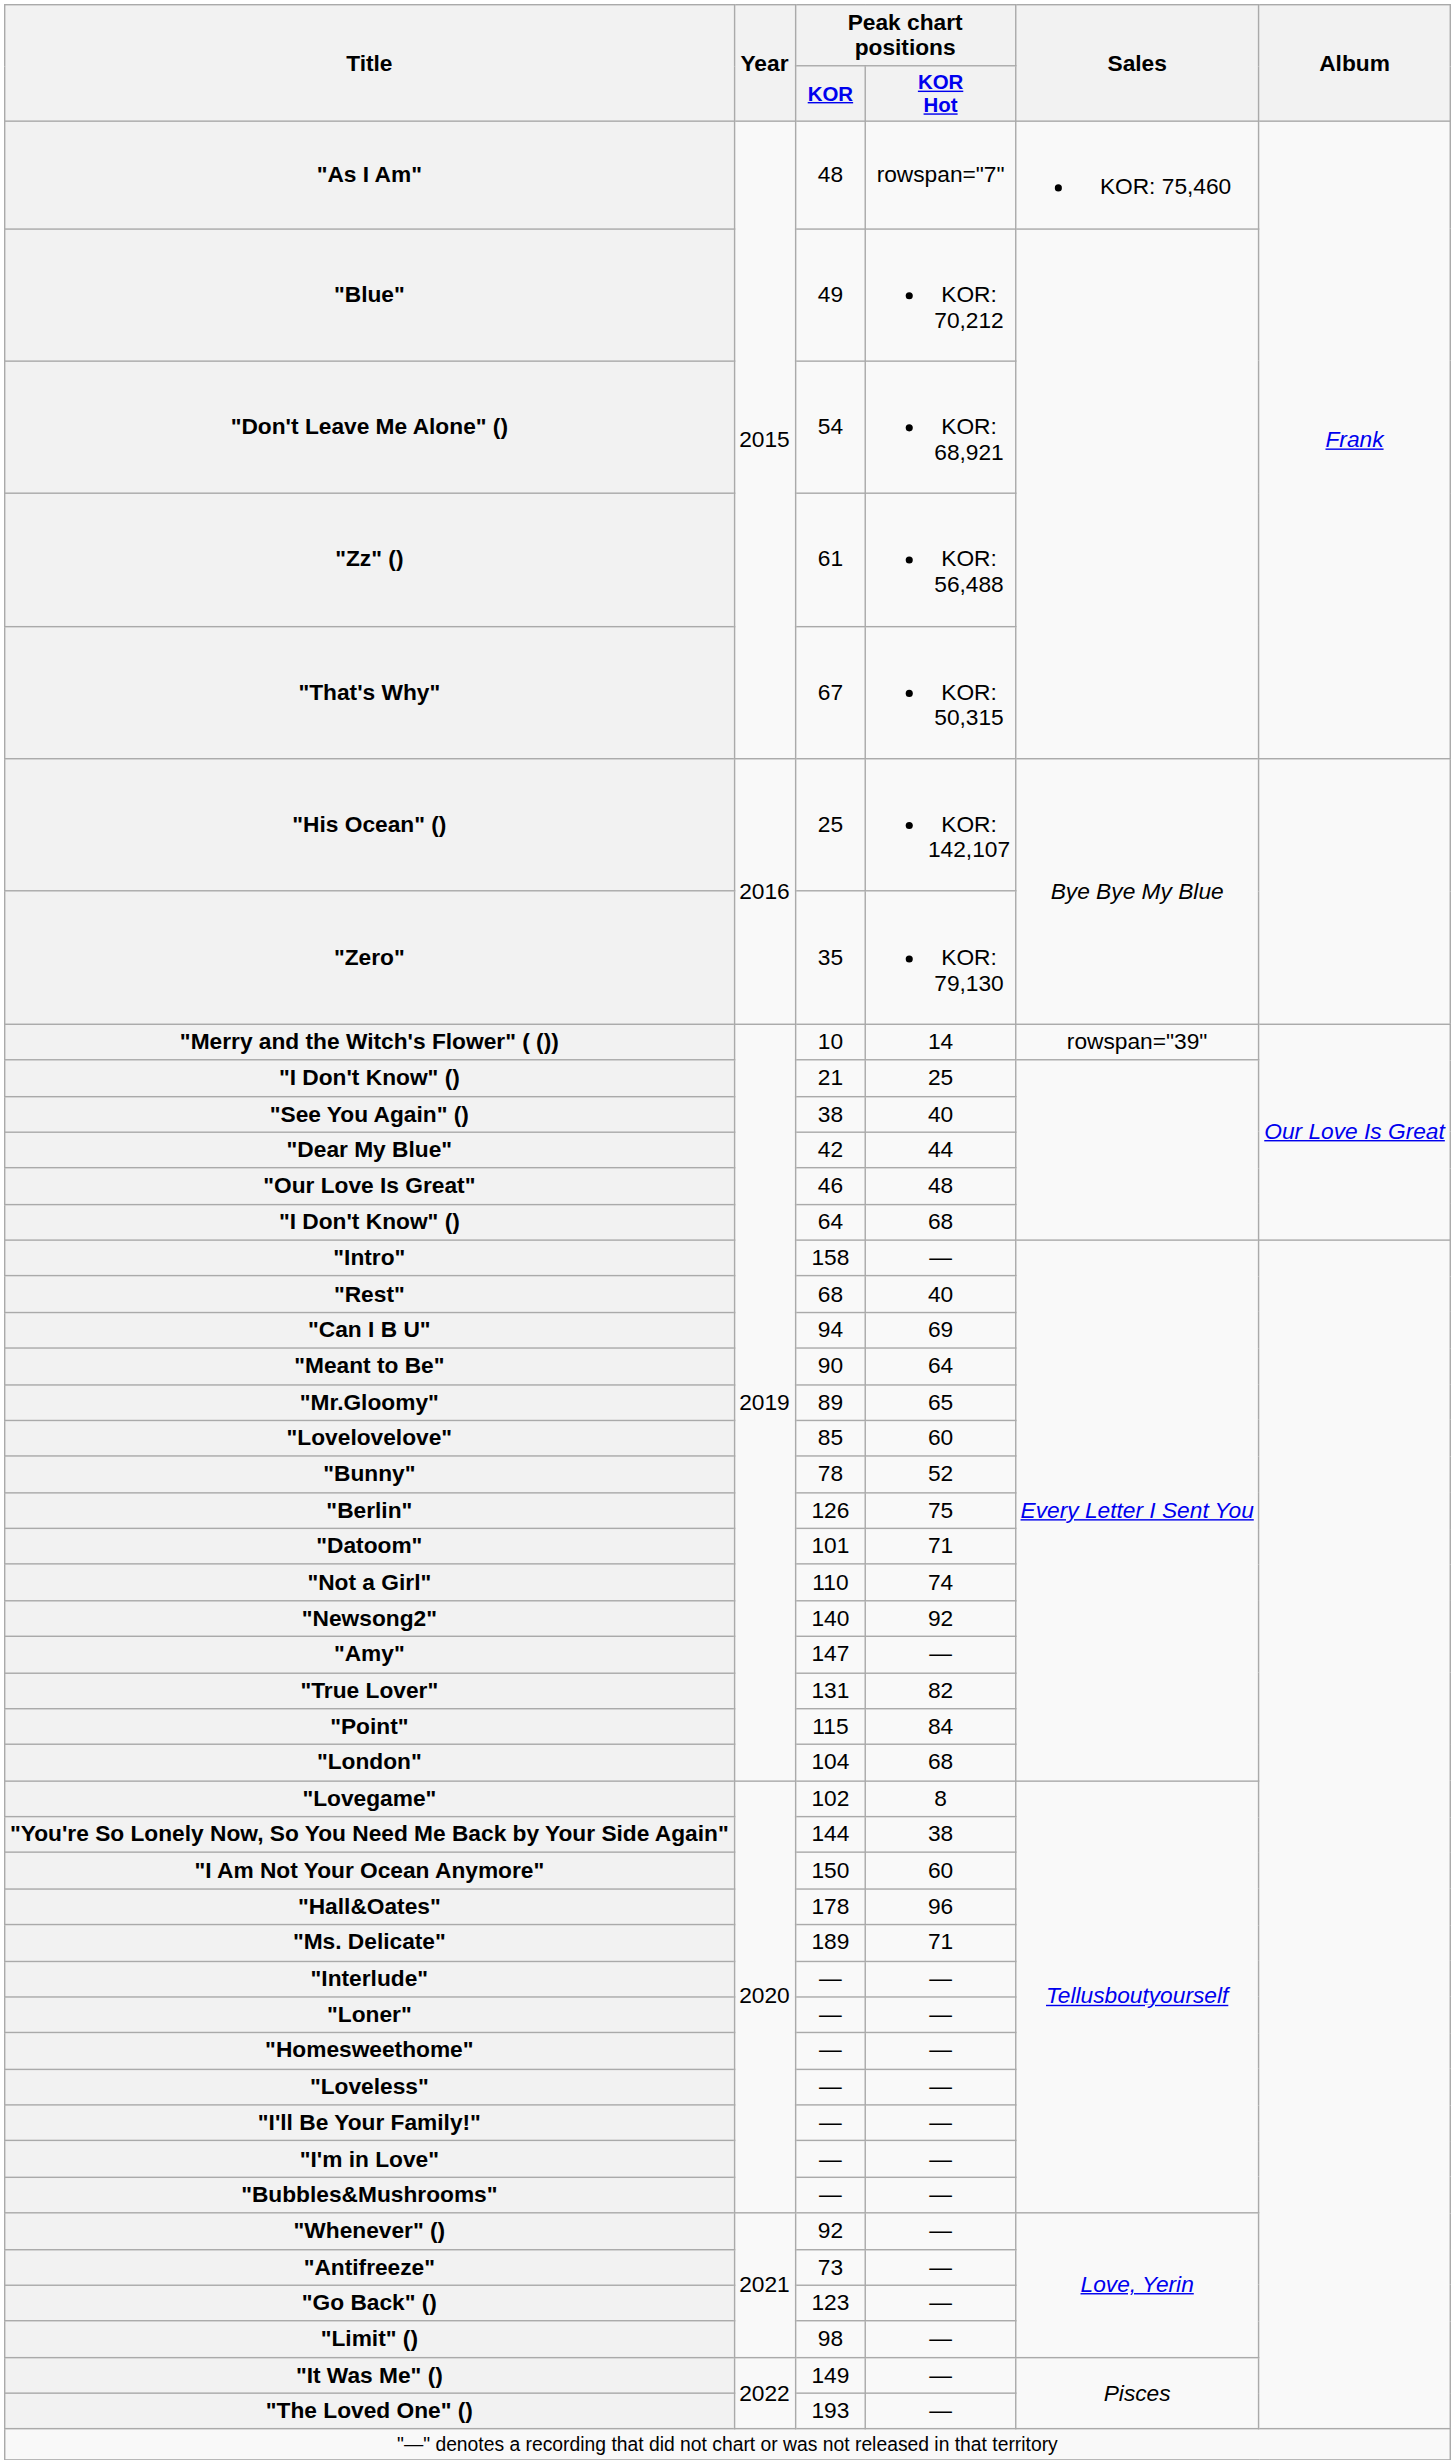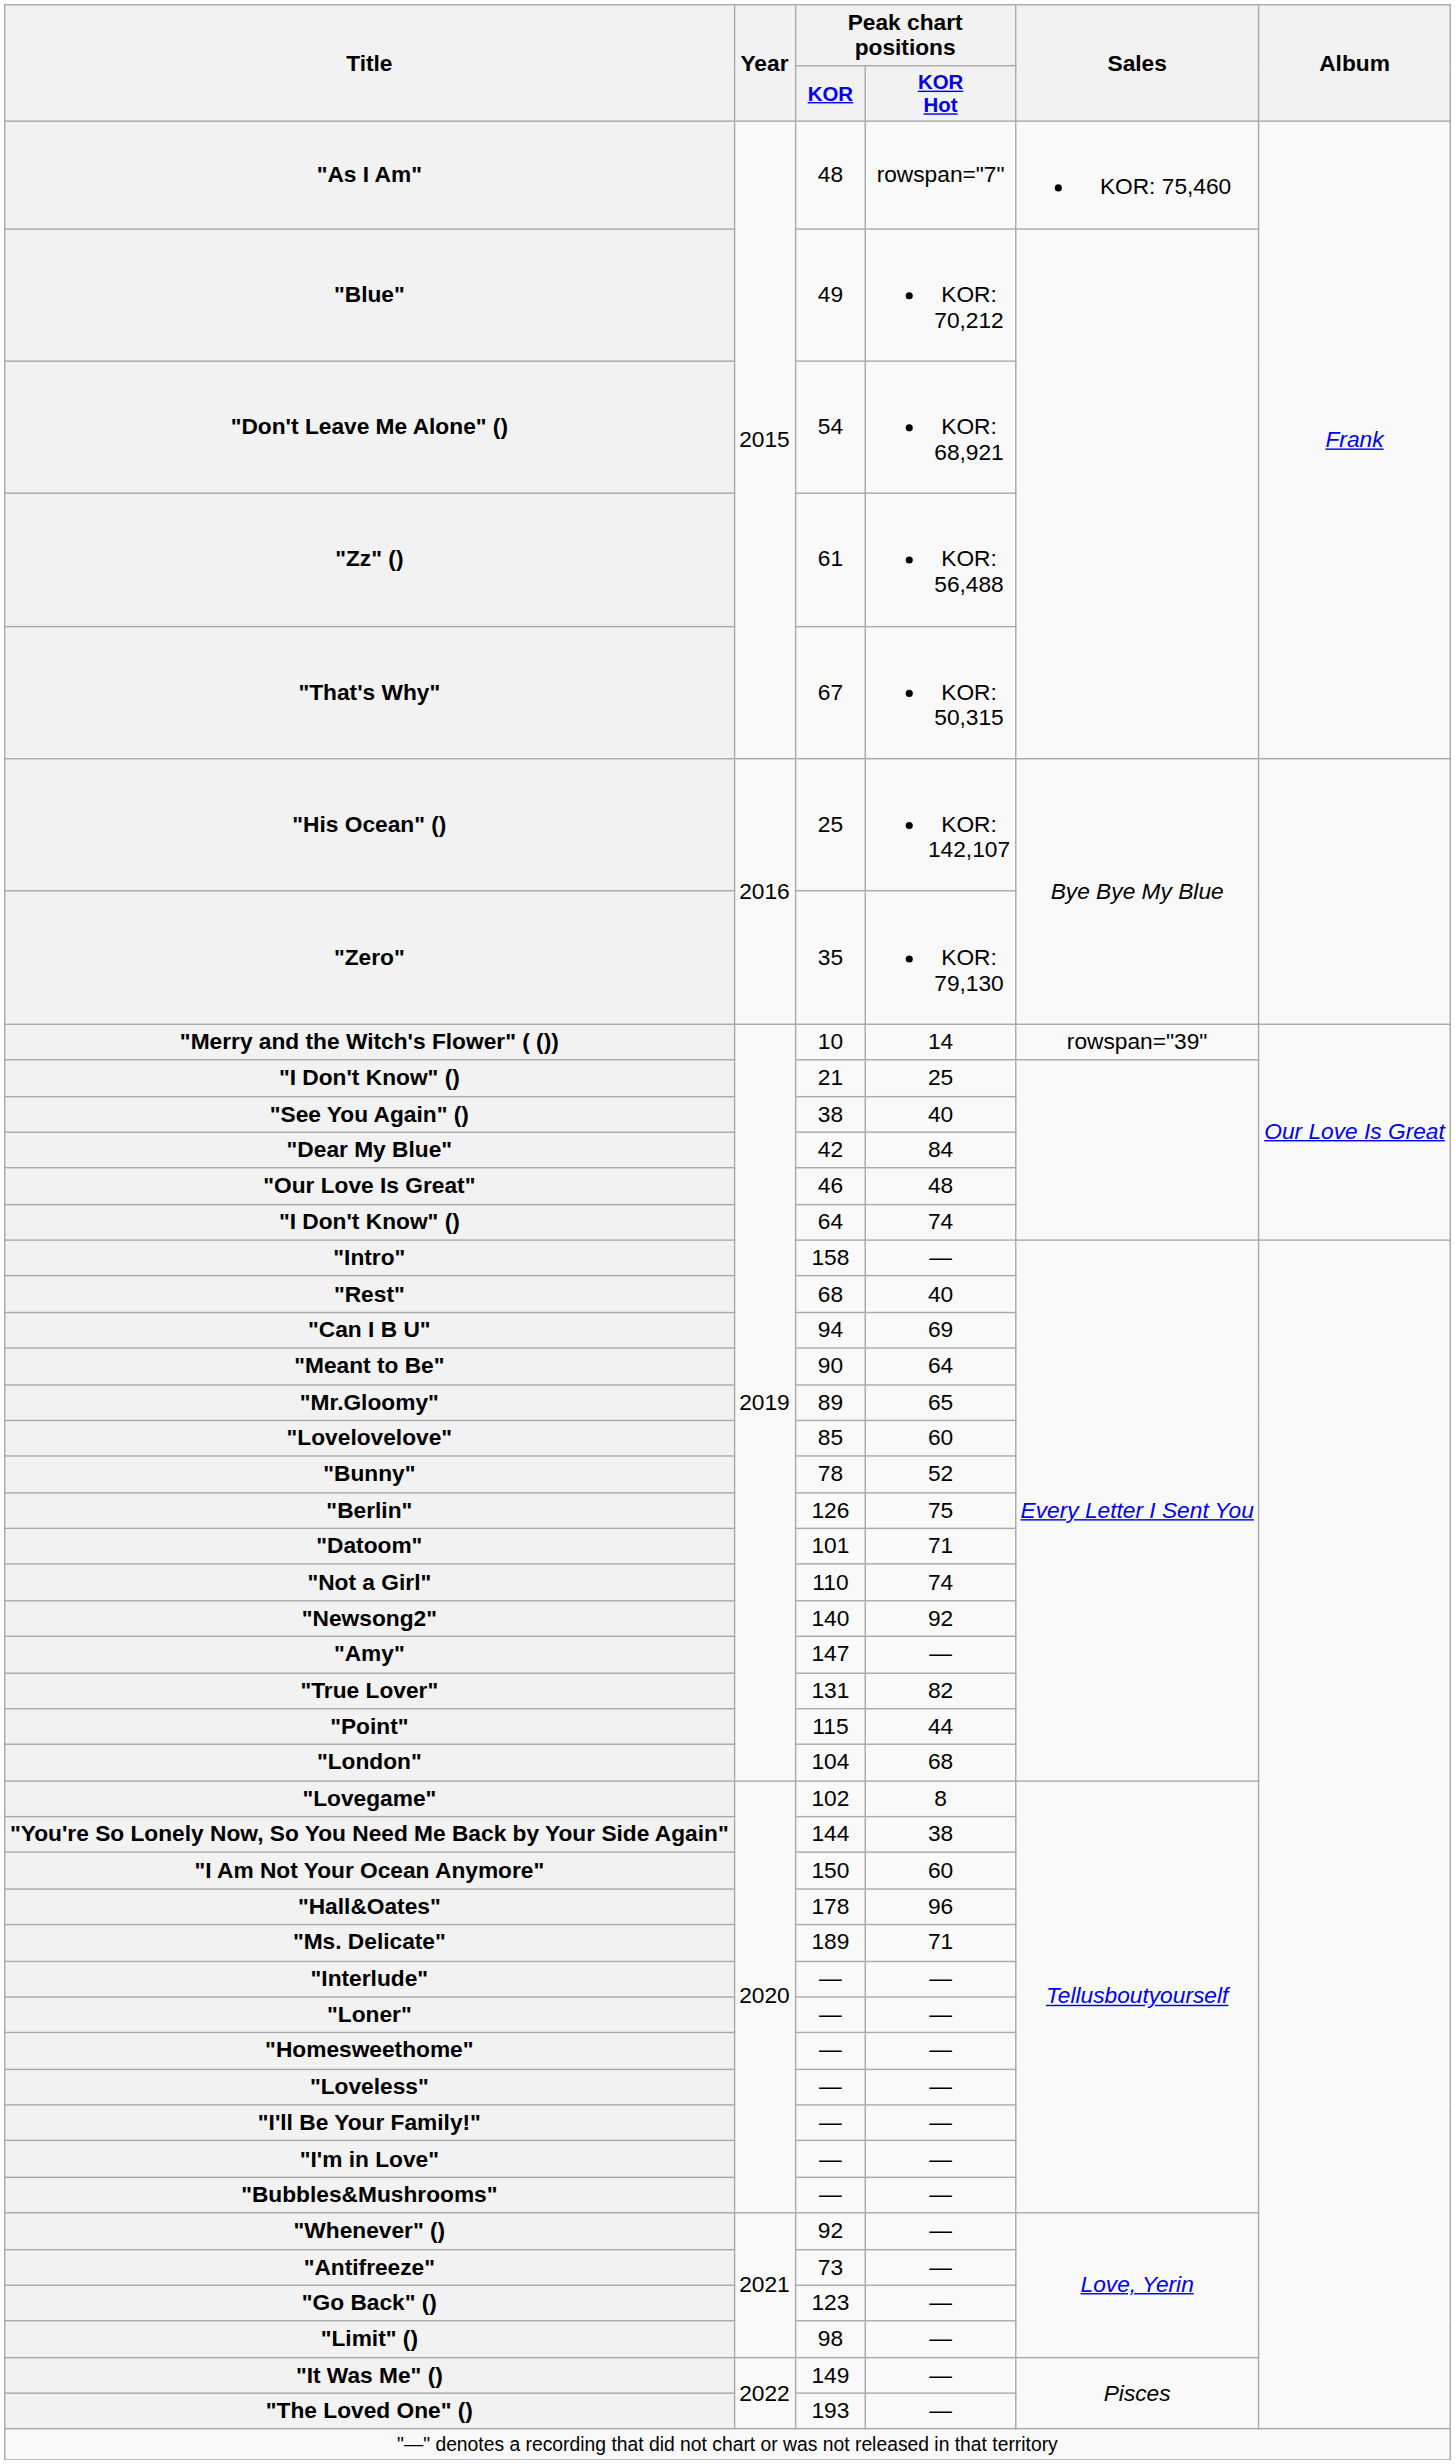(941, 1149) 44 -> (941, 1149) 84
(941, 1221) 68 -> (941, 1221) 74
(941, 1726) 84 -> (941, 1726) 44
